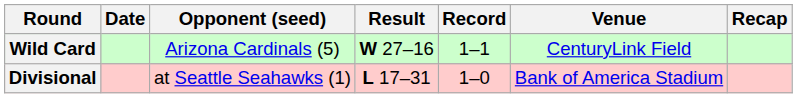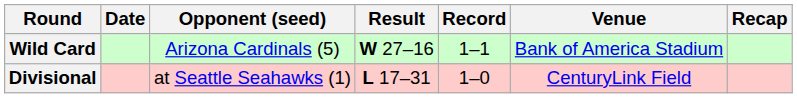(619, 48) CenturyLink Field -> (619, 48) Bank of America Stadium
(619, 78) Bank of America Stadium -> (619, 78) CenturyLink Field
